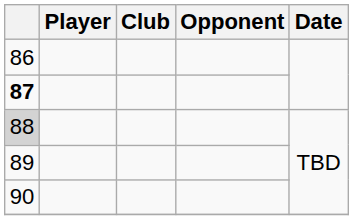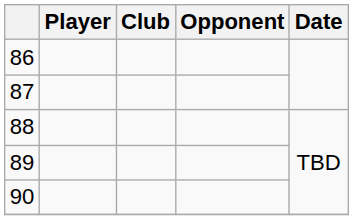(22, 92) bold -> (22, 92) normal
(22, 127) lightgrey background -> (22, 127) no background
